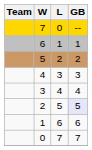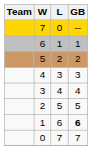(78, 106) lavender background -> (78, 106) no background
(78, 122) normal -> (78, 122) bold
